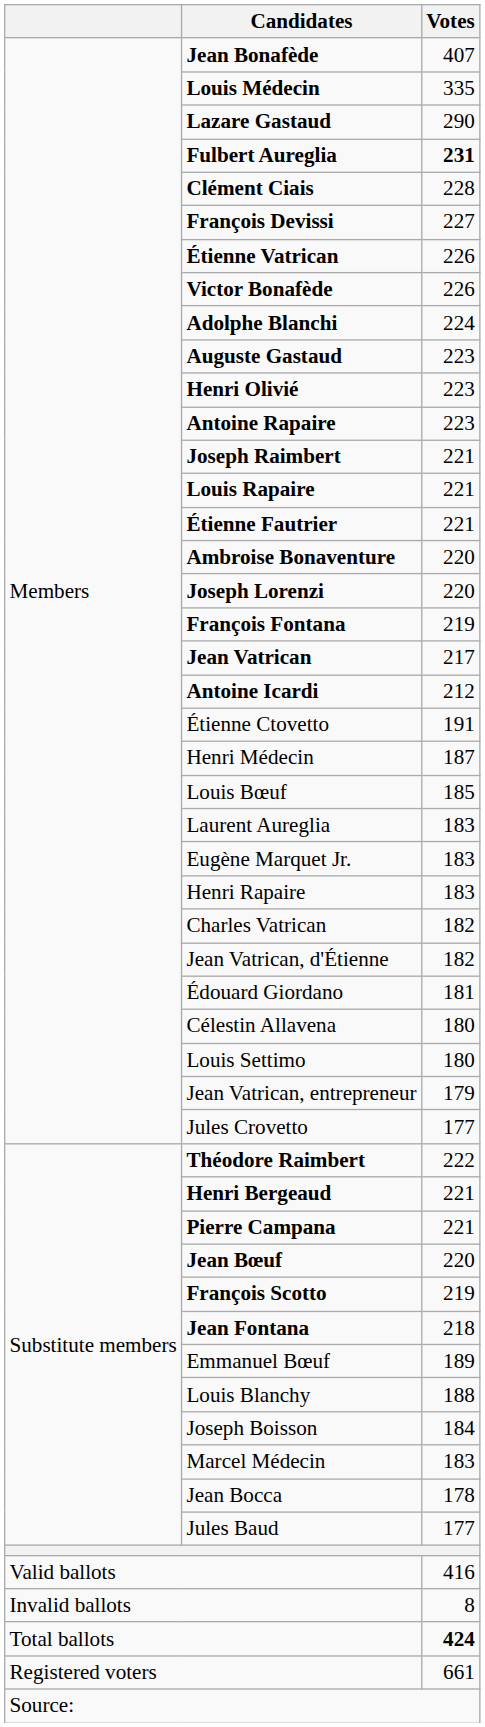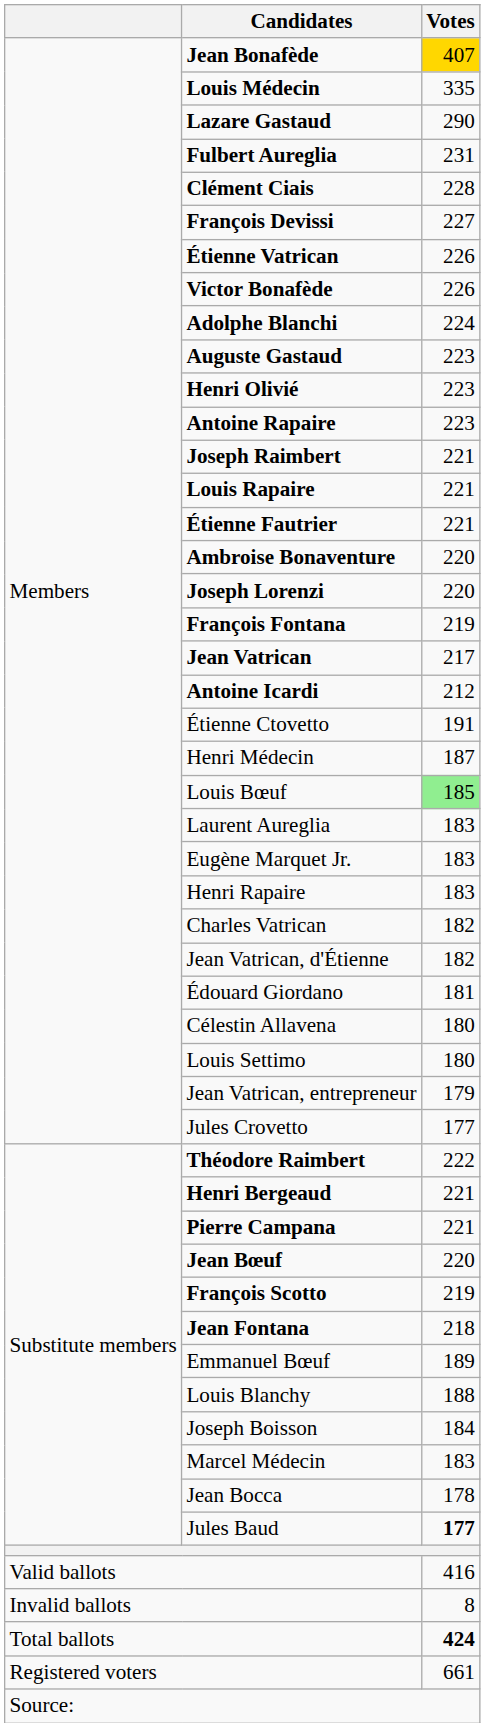(459, 54) no background -> (459, 54) gold background
(459, 155) bold -> (459, 155) normal
(459, 791) no background -> (459, 791) lightgreen background
(459, 1528) normal -> (459, 1528) bold
